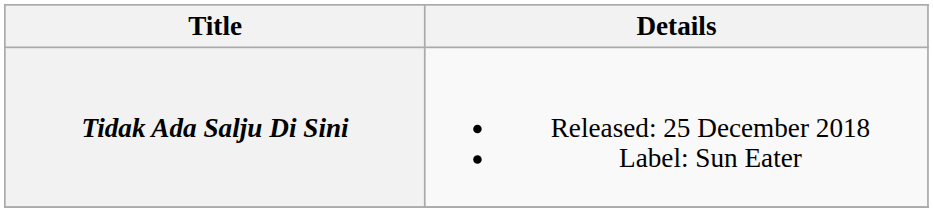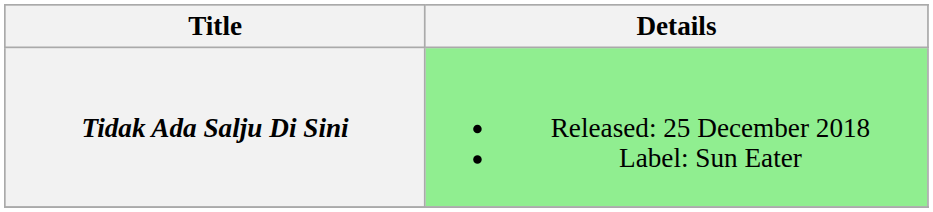(676, 143) no background -> (676, 143) lightgreen background
